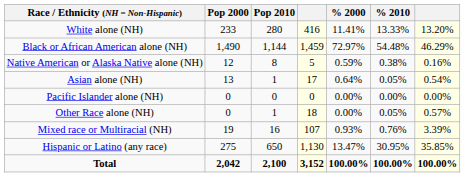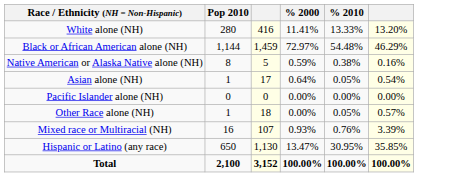- column: (228, 12)
